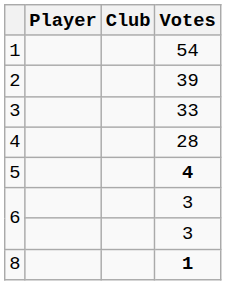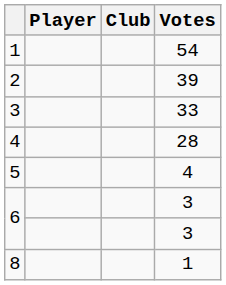(188, 173) bold -> (188, 173) normal
(188, 264) bold -> (188, 264) normal
